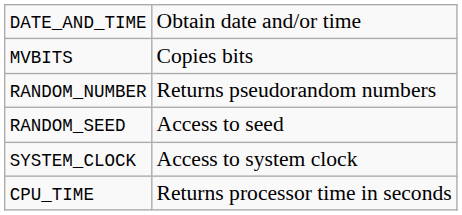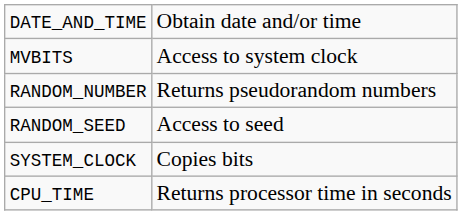(205, 55) Copies bits -> (257, 55) Access to system clock
(257, 158) Access to system clock -> (205, 158) Copies bits
